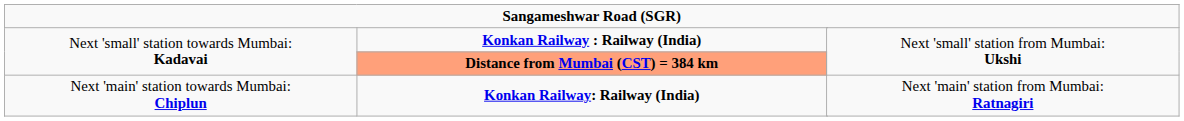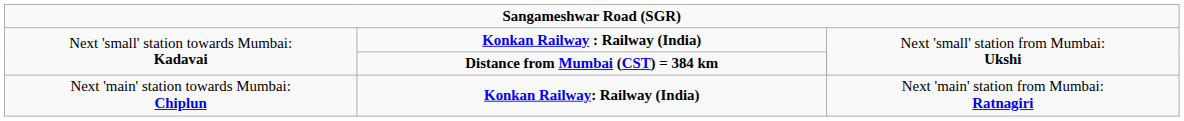(592, 63) lightsalmon background -> (592, 63) no background
